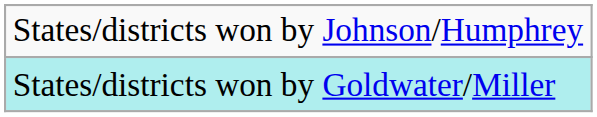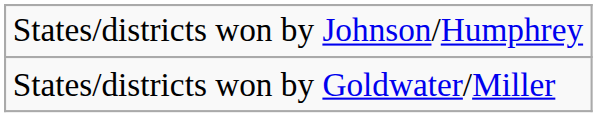(284, 83) paleturquoise background -> (284, 83) no background
